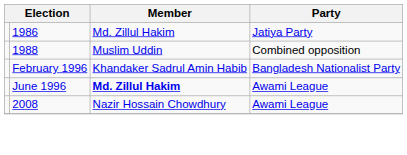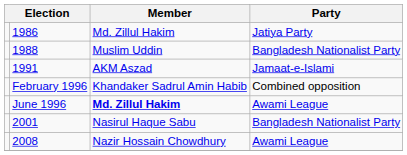(306, 50) Combined opposition -> (326, 50) Bangladesh Nationalist Party
+ row: (25, 68)
(326, 68) Bangladesh Nationalist Party -> (306, 86) Combined opposition
+ row: (25, 123)
